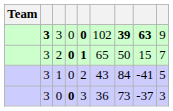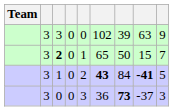(47, 34) bold -> (47, 34) normal
(83, 34) bold -> (83, 34) normal
(124, 34) bold -> (124, 34) normal
(145, 34) bold -> (145, 34) normal
(59, 55) normal -> (59, 55) bold
(71, 55) bold -> (71, 55) normal
(83, 55) bold -> (83, 55) normal
(102, 75) normal -> (102, 75) bold
(145, 75) normal -> (145, 75) bold
(71, 95) bold -> (71, 95) normal
(124, 95) normal -> (124, 95) bold
